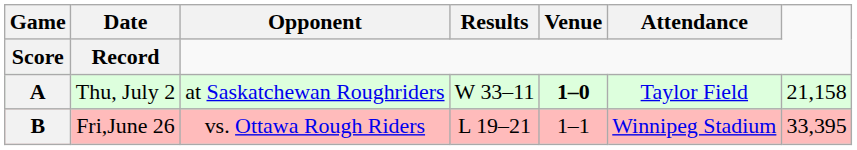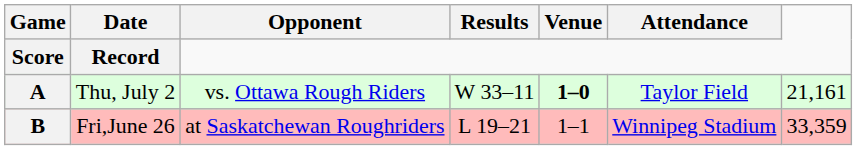(315, 91) at Saskatchewan Roughriders -> (315, 91) vs. Ottawa Rough Riders
(817, 91) 21,158 -> (817, 91) 21,161
(315, 126) vs. Ottawa Rough Riders -> (315, 126) at Saskatchewan Roughriders
(817, 126) 33,395 -> (817, 126) 33,359
